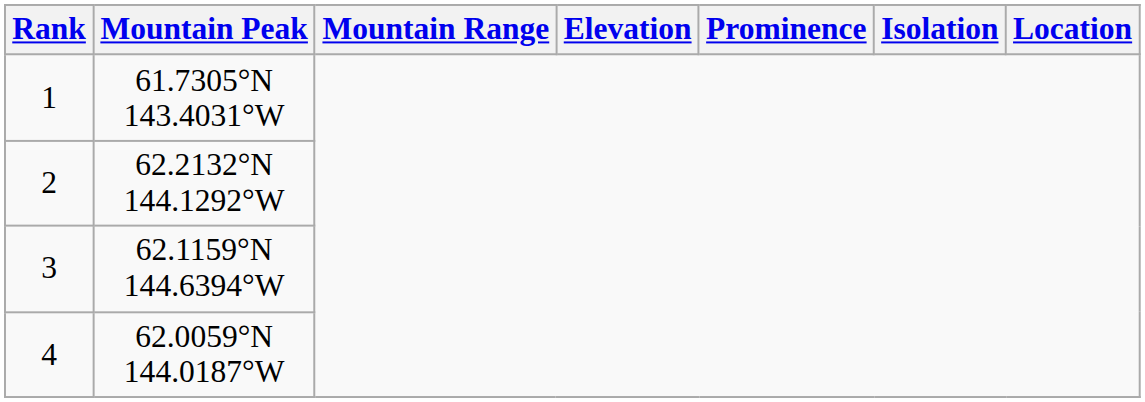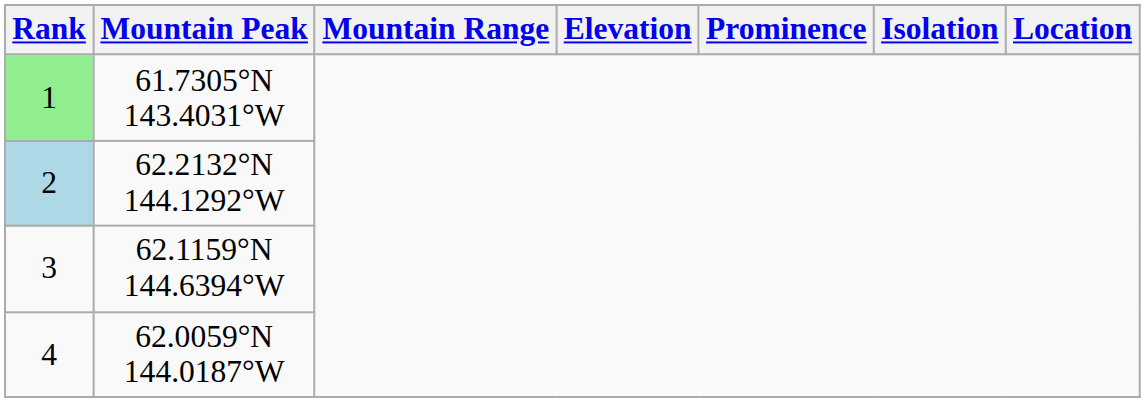(49, 97) no background -> (49, 97) lightgreen background
(49, 182) no background -> (49, 182) lightblue background
